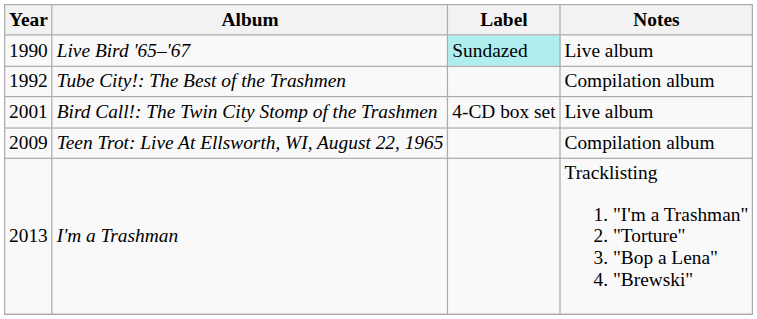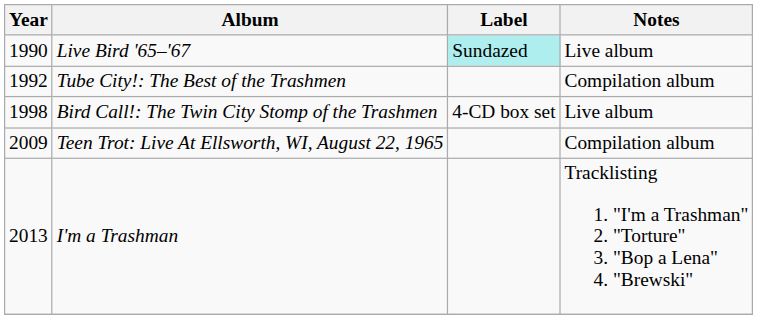(28, 111) 2001 -> (28, 111) 1998
